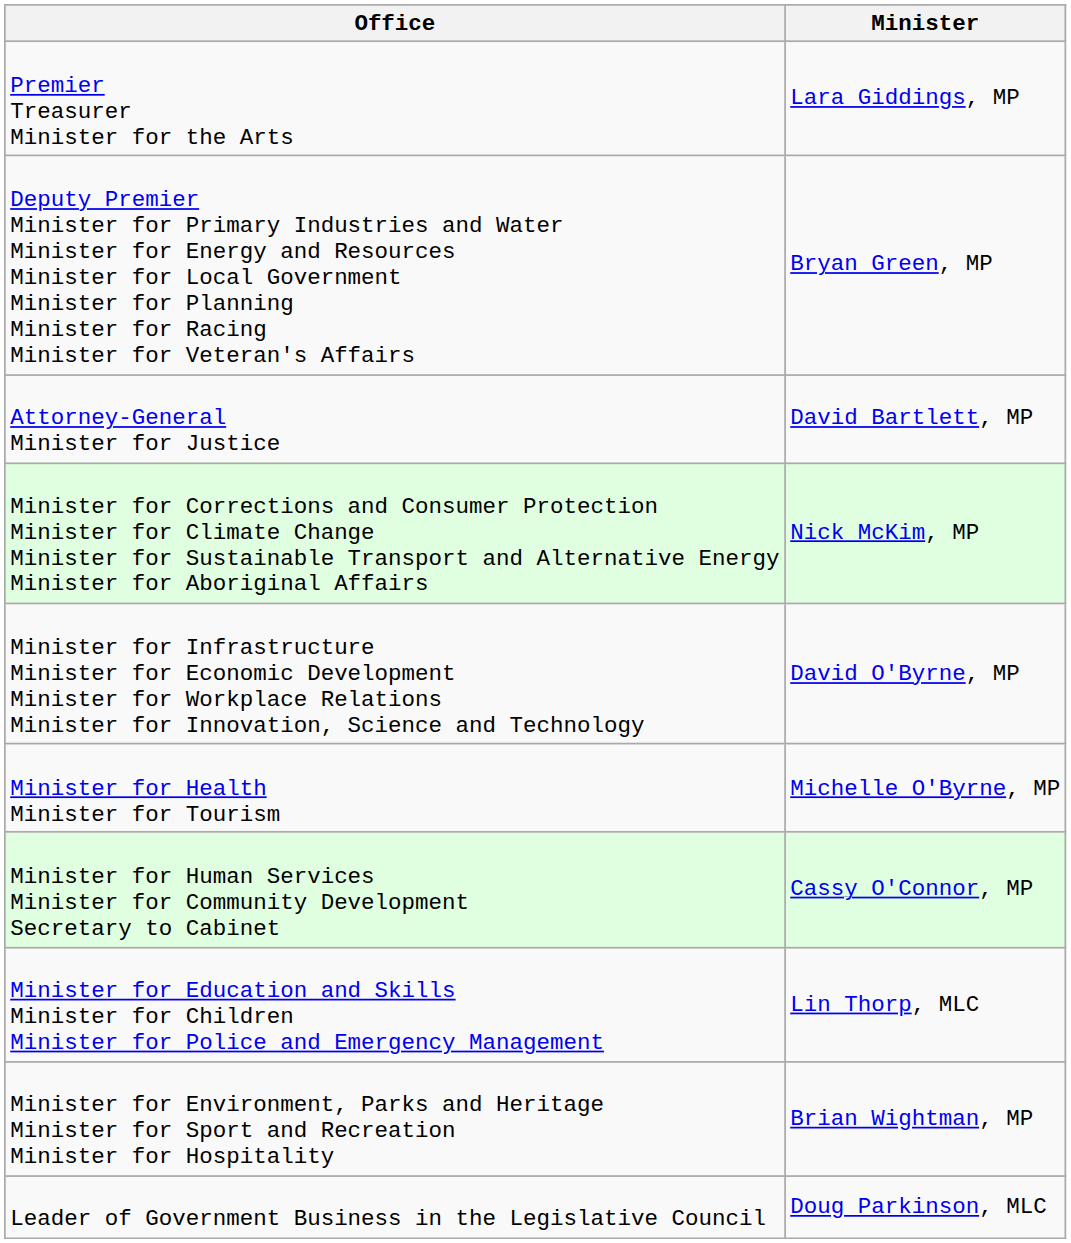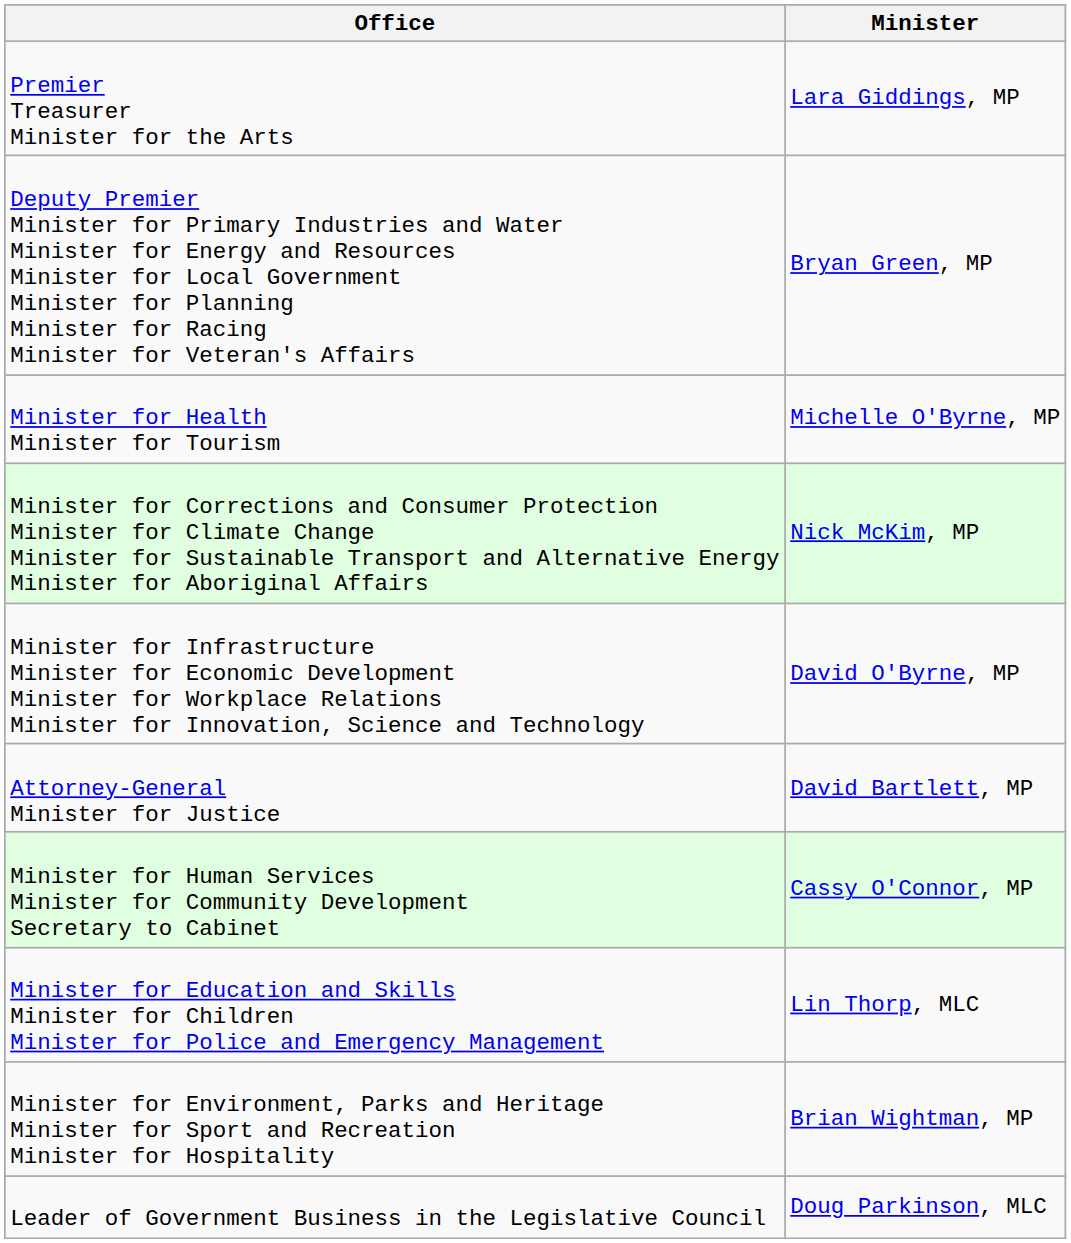rows swapped: (145, 432) <-> (145, 801)
